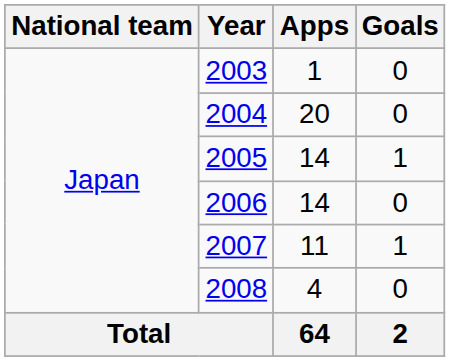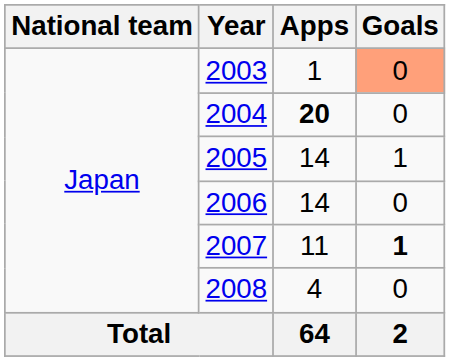(400, 70) no background -> (400, 70) lightsalmon background
(314, 114) normal -> (314, 114) bold
(400, 245) normal -> (400, 245) bold
